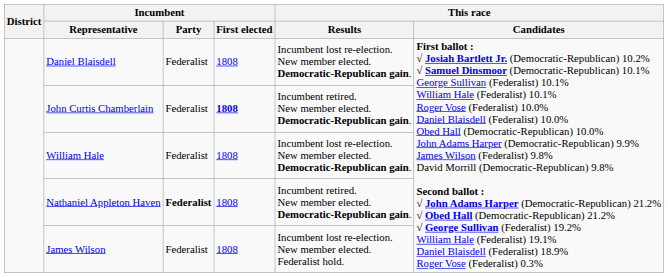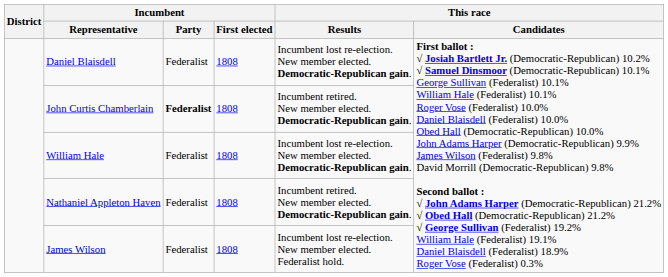(187, 108) normal -> (188, 108) bold
(227, 108) bold -> (227, 108) normal
(188, 202) bold -> (187, 202) normal
